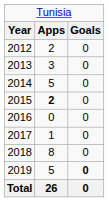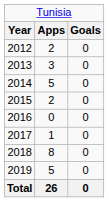(51, 100) bold -> (51, 100) normal
(86, 170) bold -> (86, 170) normal
